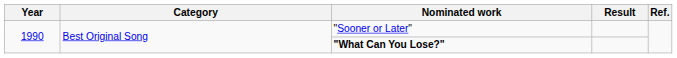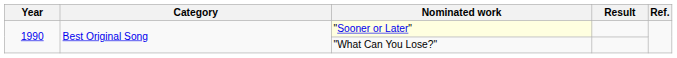(373, 28) no background -> (373, 28) lightyellow background
(389, 45) bold -> (385, 45) normal
